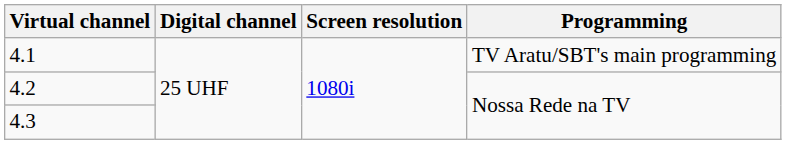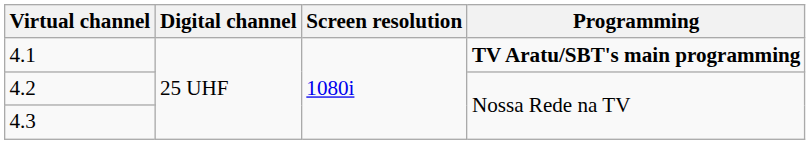(624, 54) normal -> (636, 54) bold
